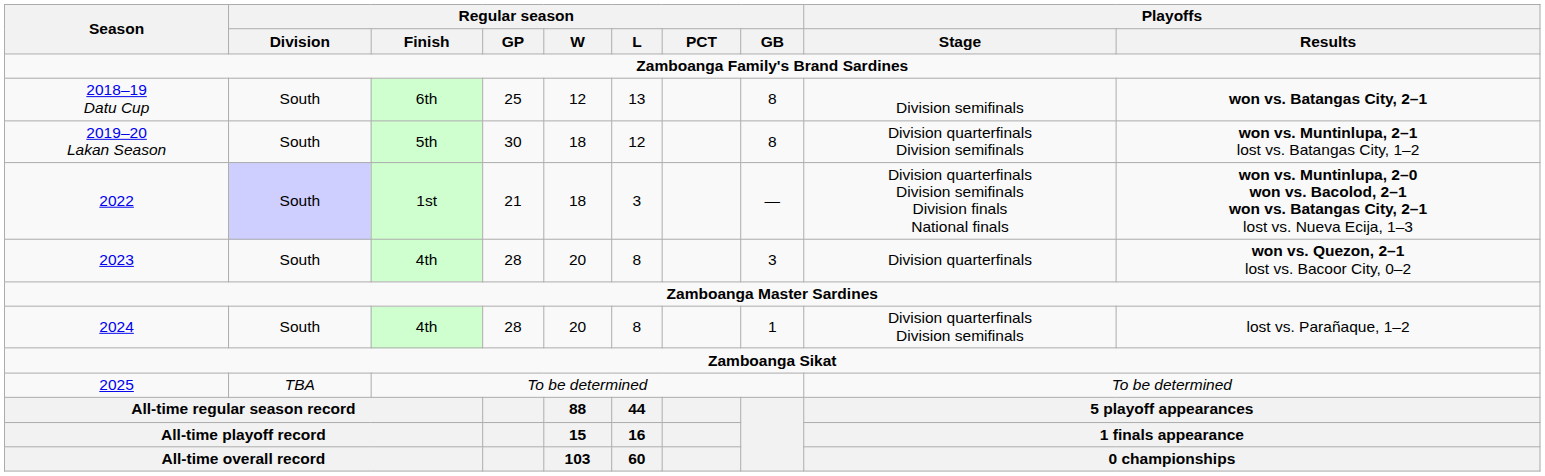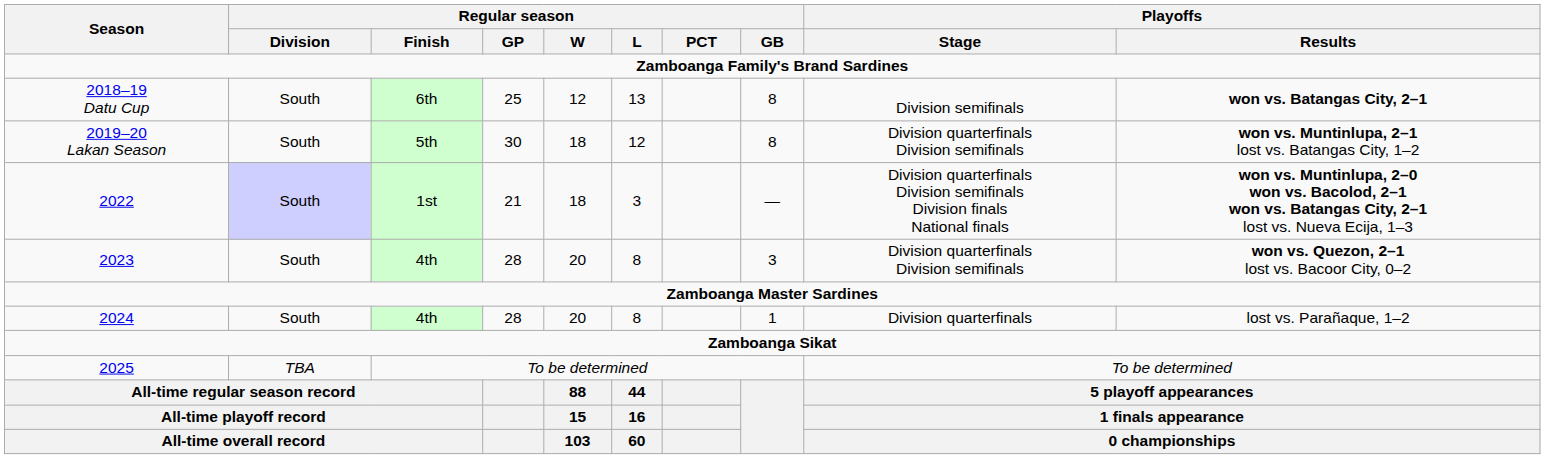(960, 260) Division quarterfinals -> (960, 260) Division quarterfinals Division semifinals
(960, 327) Division quarterfinals Division semifinals -> (960, 318) Division quarterfinals
